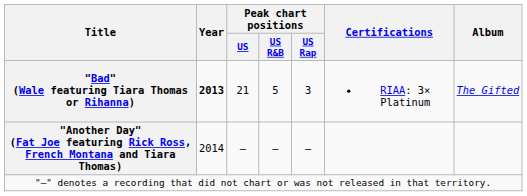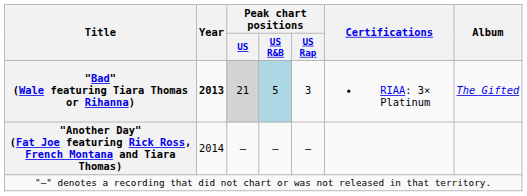(243, 91) no background -> (243, 91) lightgrey background
(275, 91) no background -> (275, 91) lightblue background
